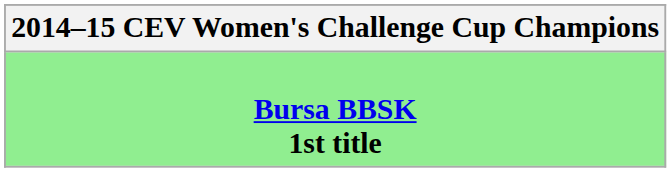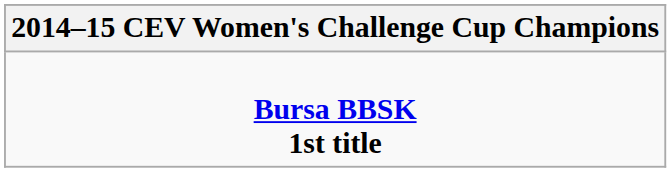(335, 125) lightgreen background -> (335, 125) no background
